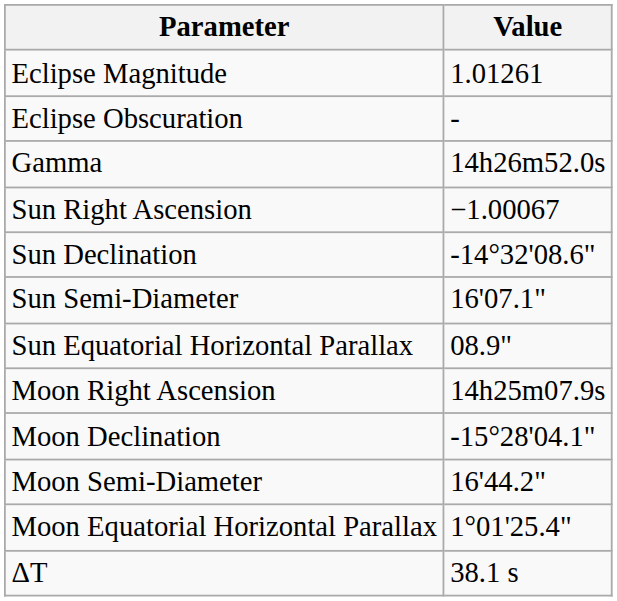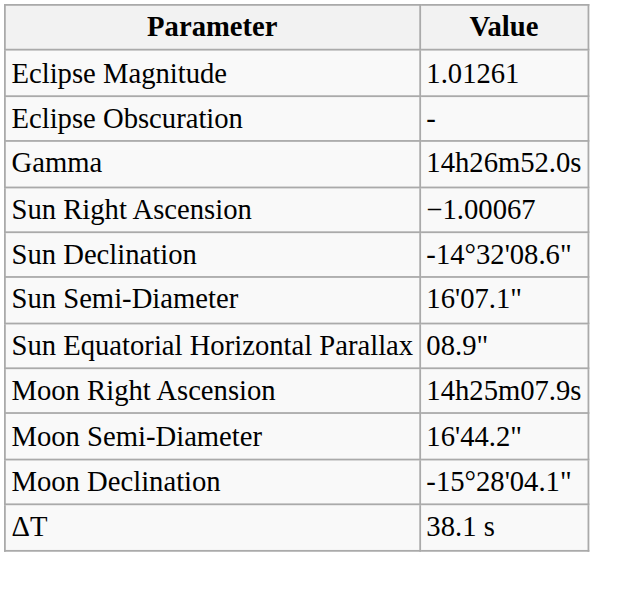rows swapped: (116, 436) <-> (137, 481)
- row: (224, 526)
